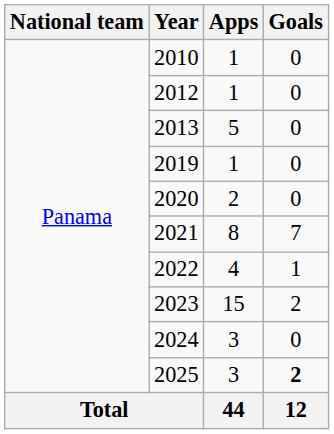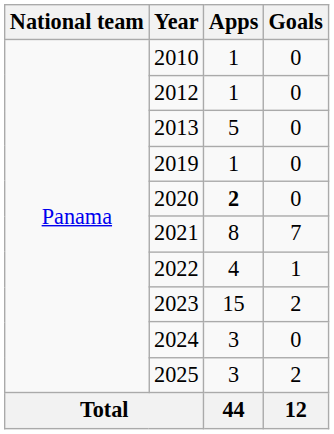(234, 198) normal -> (234, 198) bold
(296, 374) bold -> (296, 374) normal
